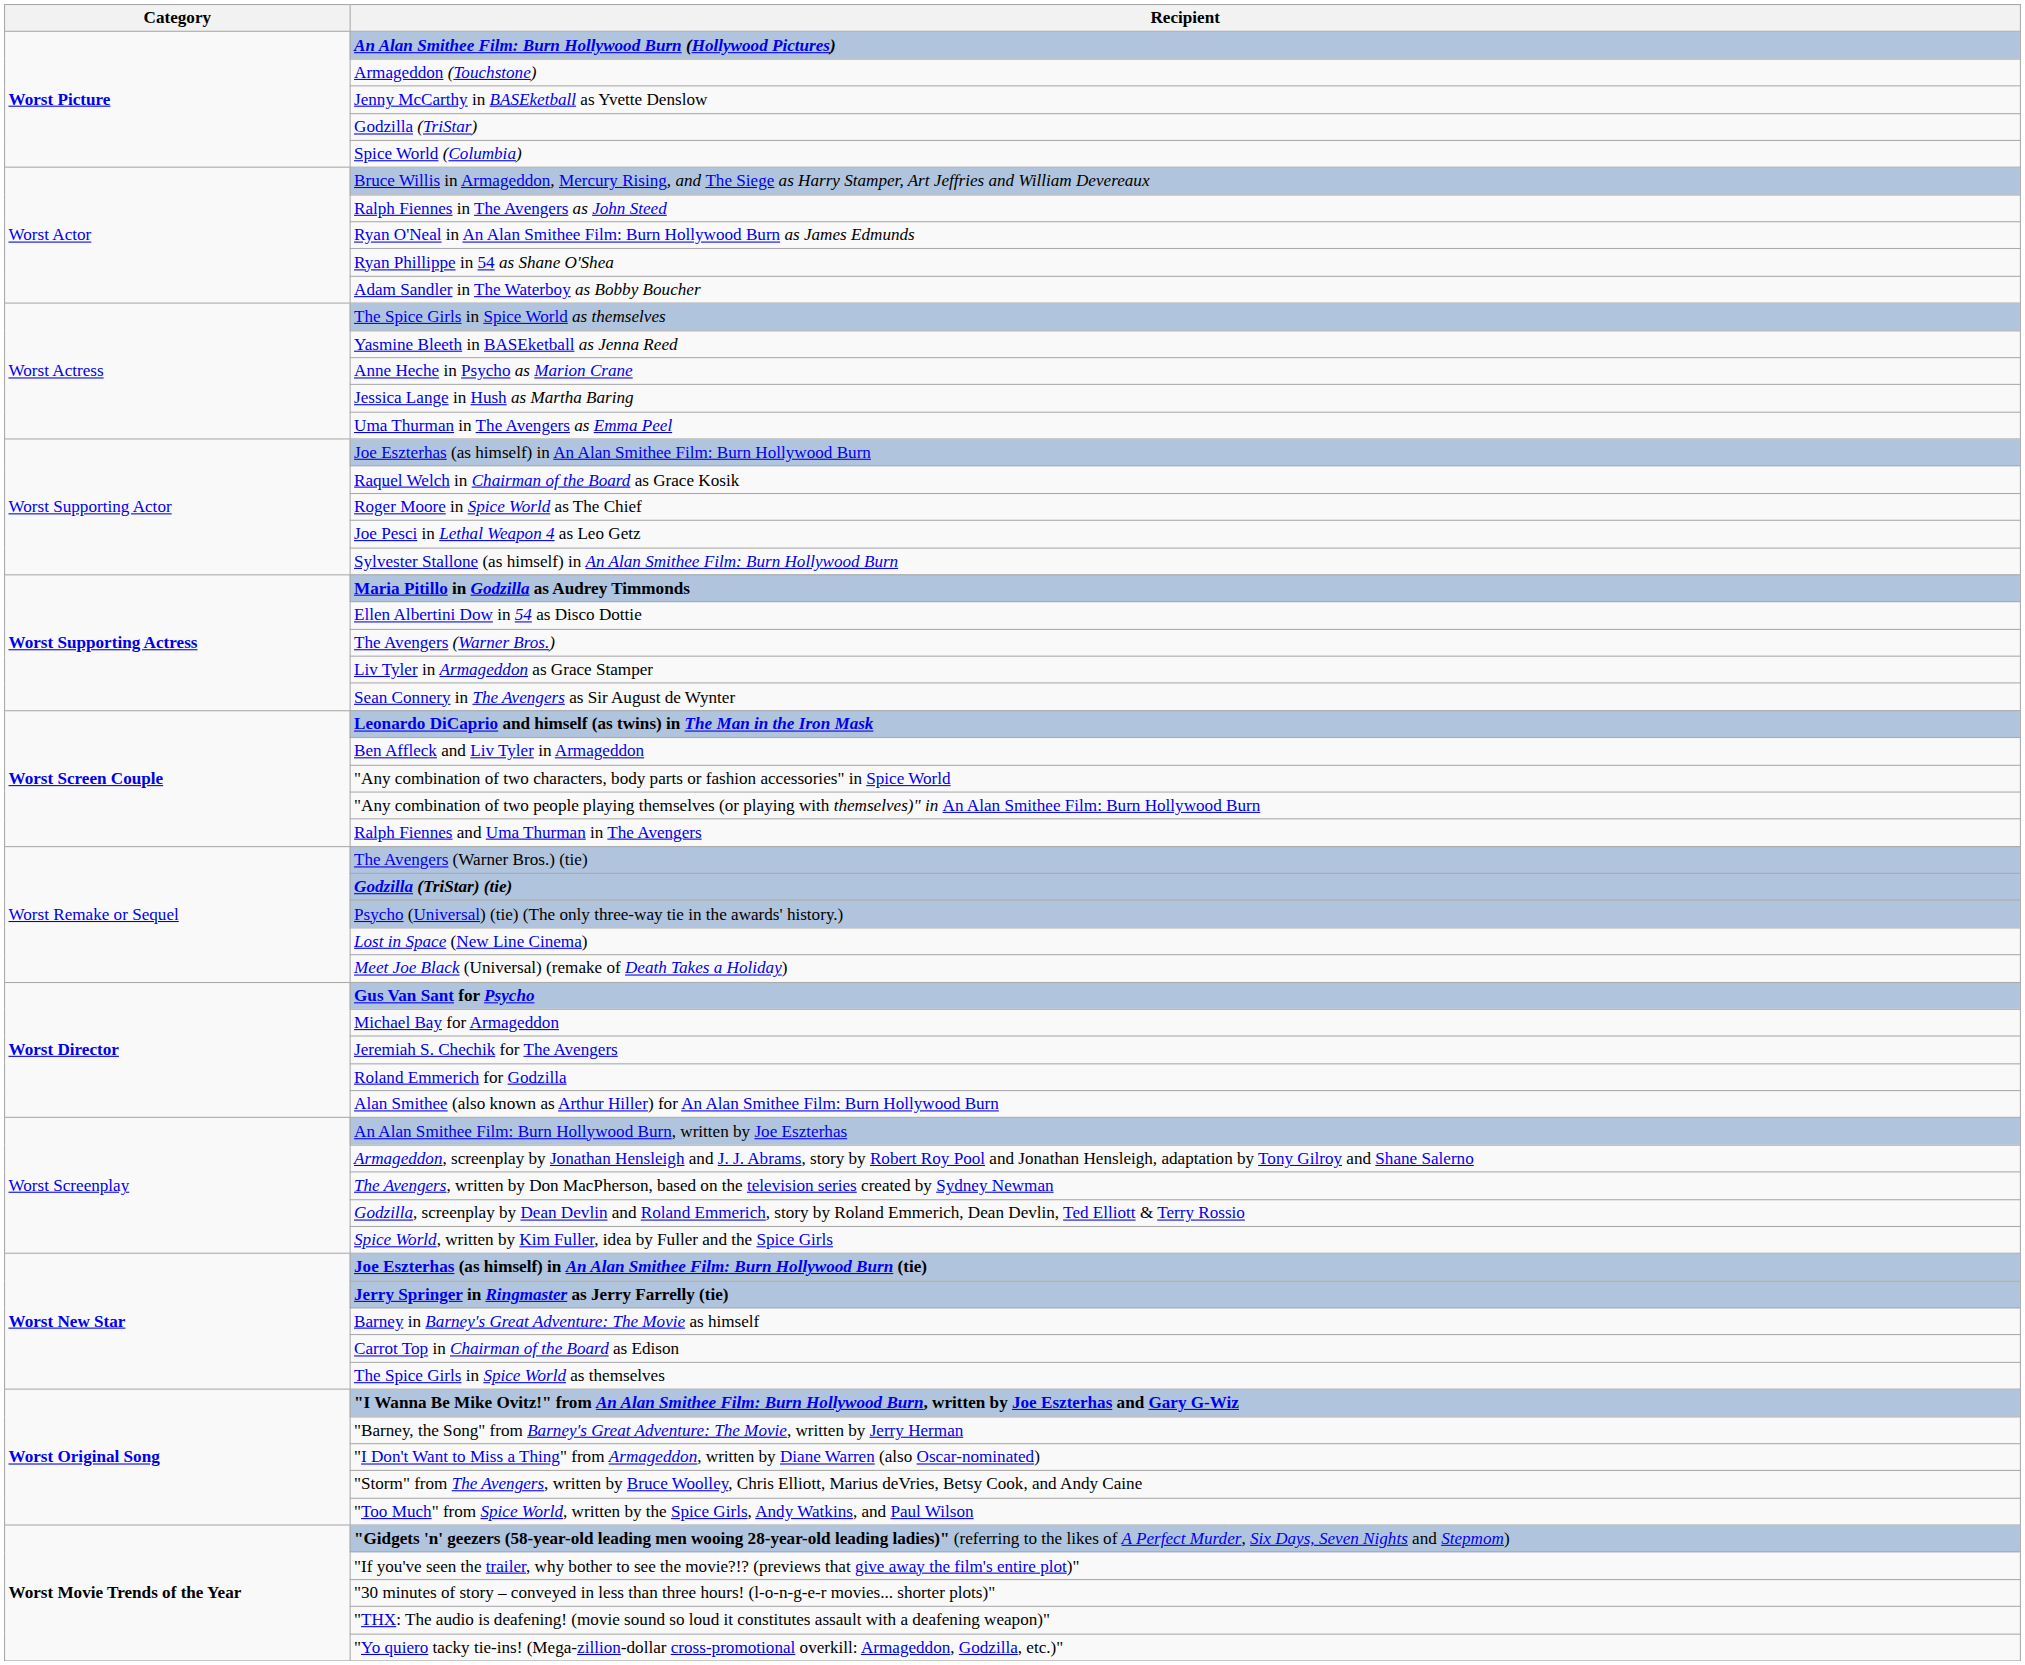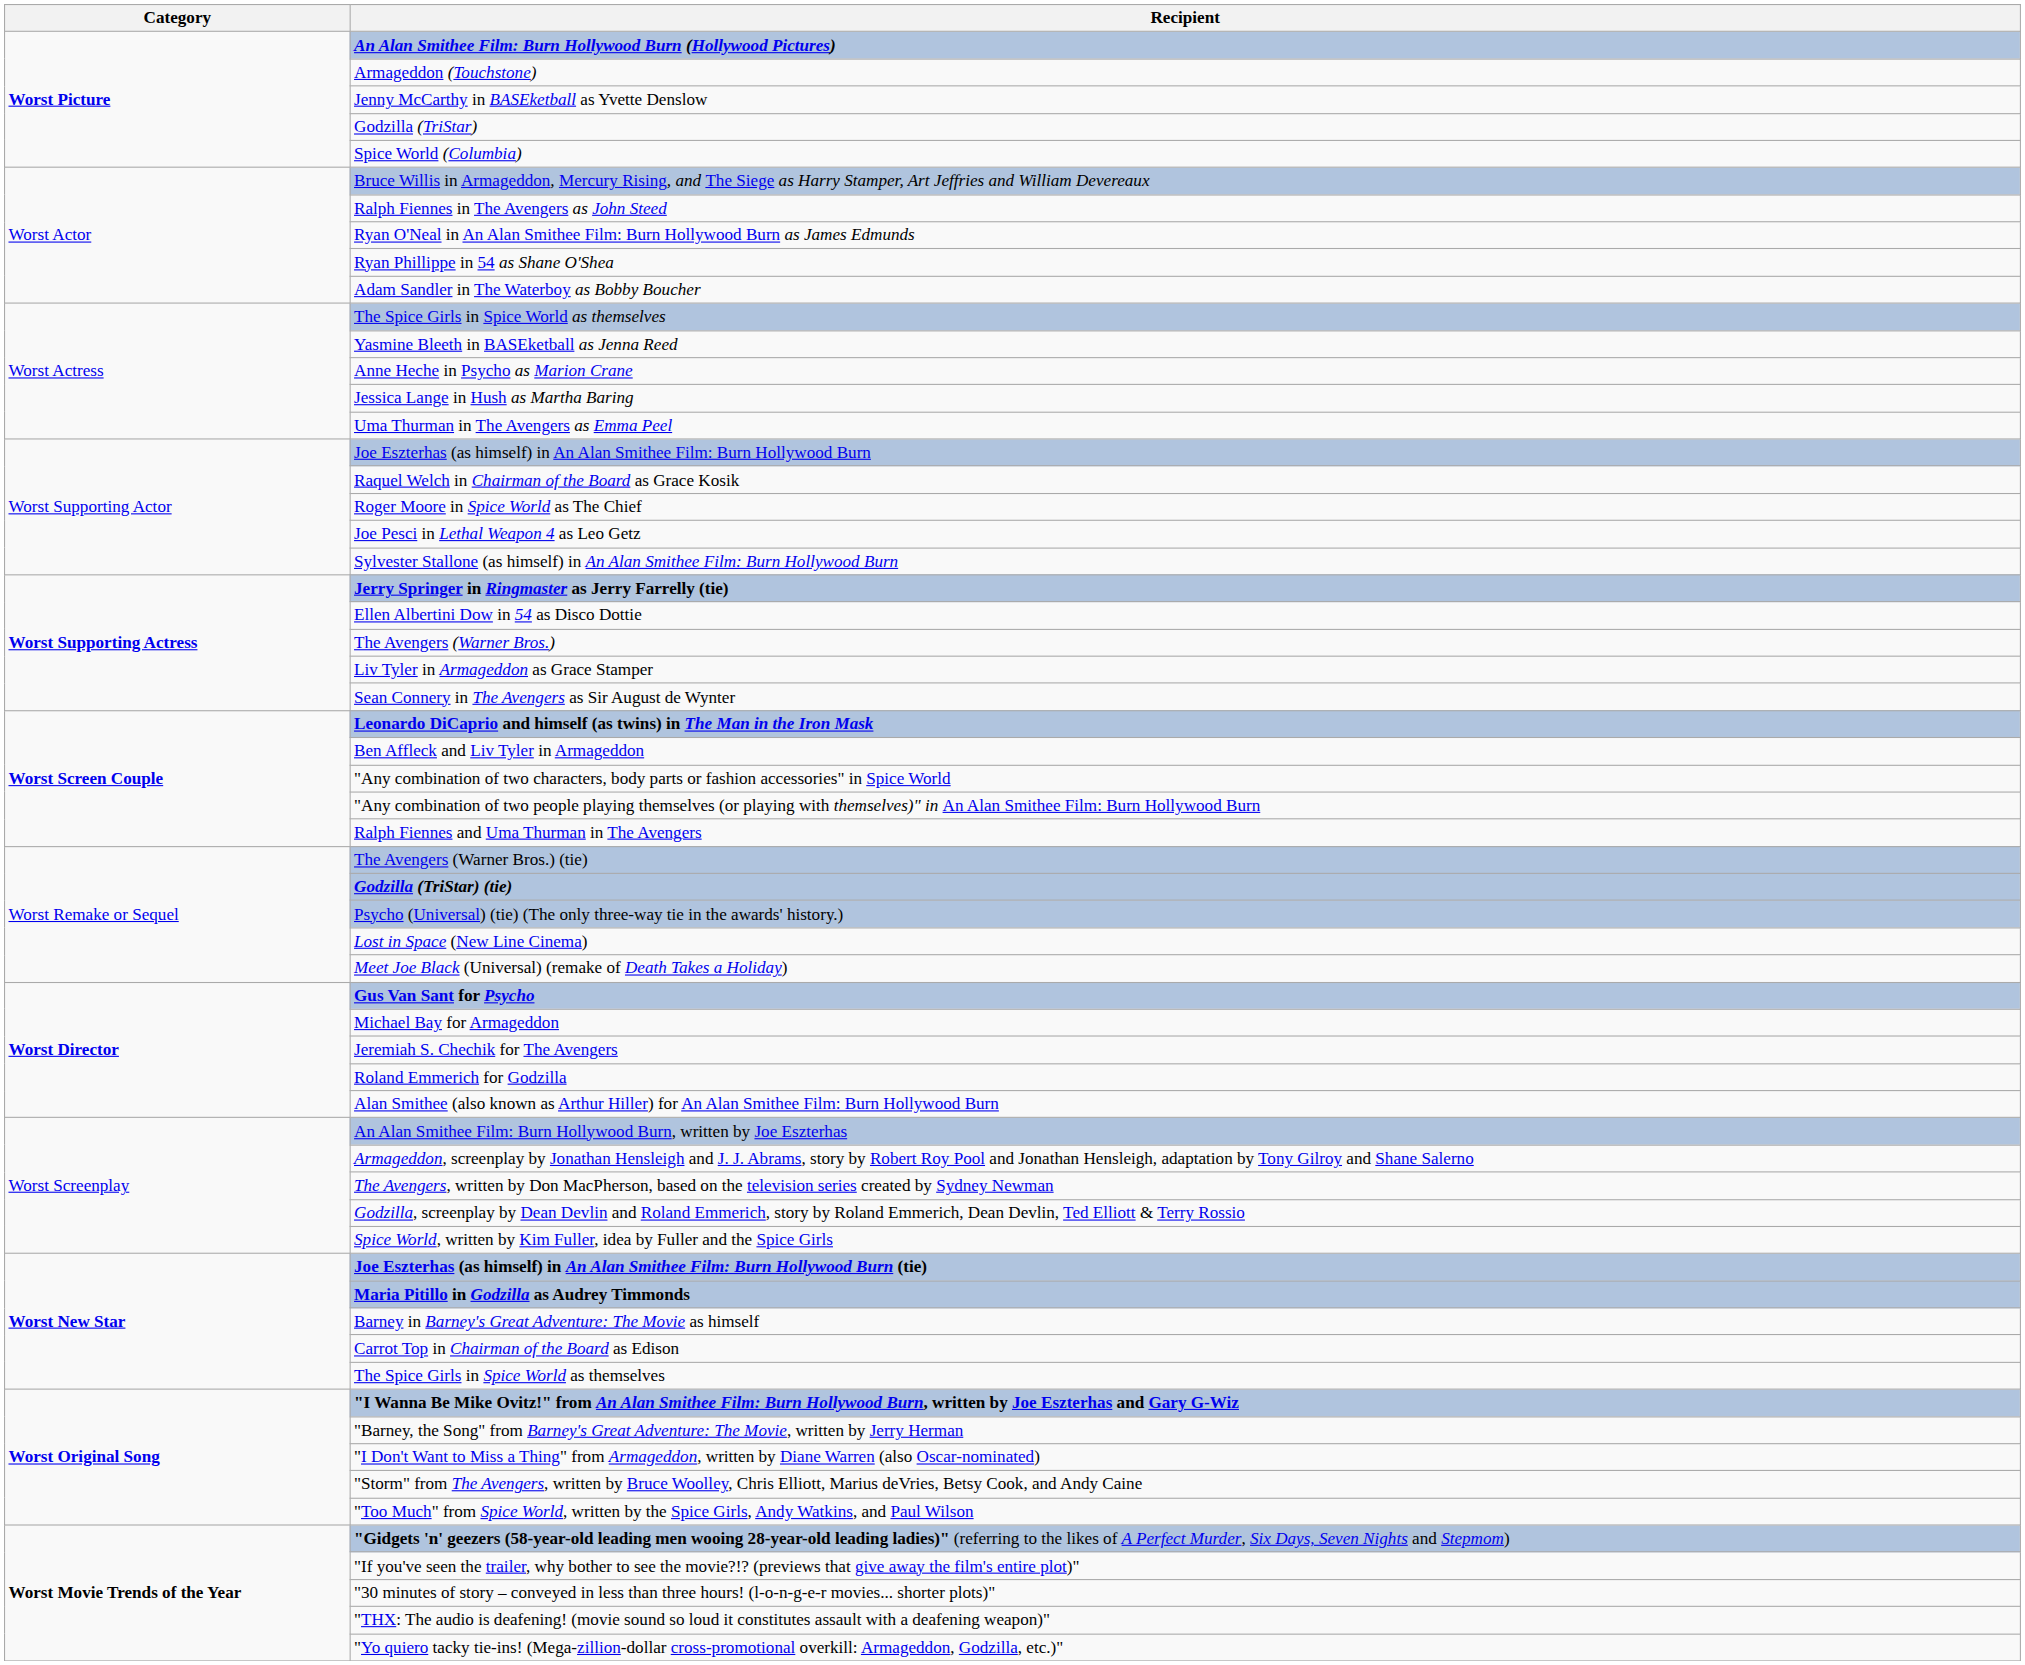(522, 588) Maria Pitillo in Godzilla as Audrey Timmonds -> (541, 588) Jerry Springer in Ringmaster as Jerry Farrelly (tie)
(541, 1294) Jerry Springer in Ringmaster as Jerry Farrelly (tie) -> (522, 1294) Maria Pitillo in Godzilla as Audrey Timmonds
